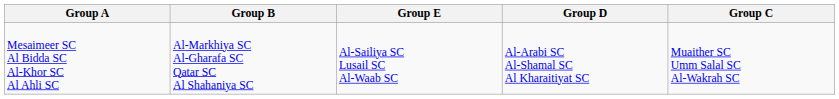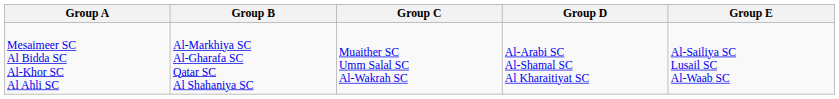columns swapped: (751, 13) <-> (419, 13)
